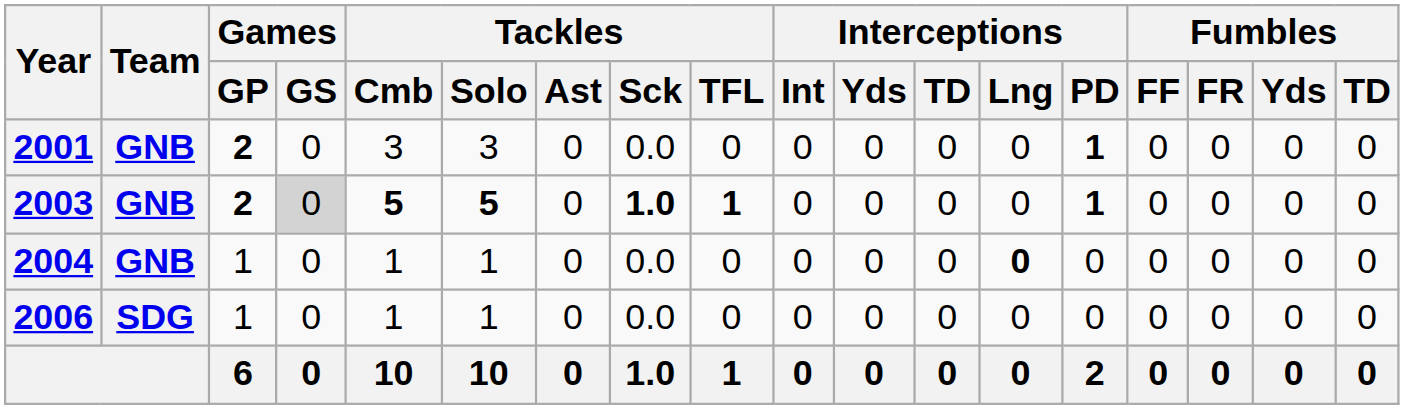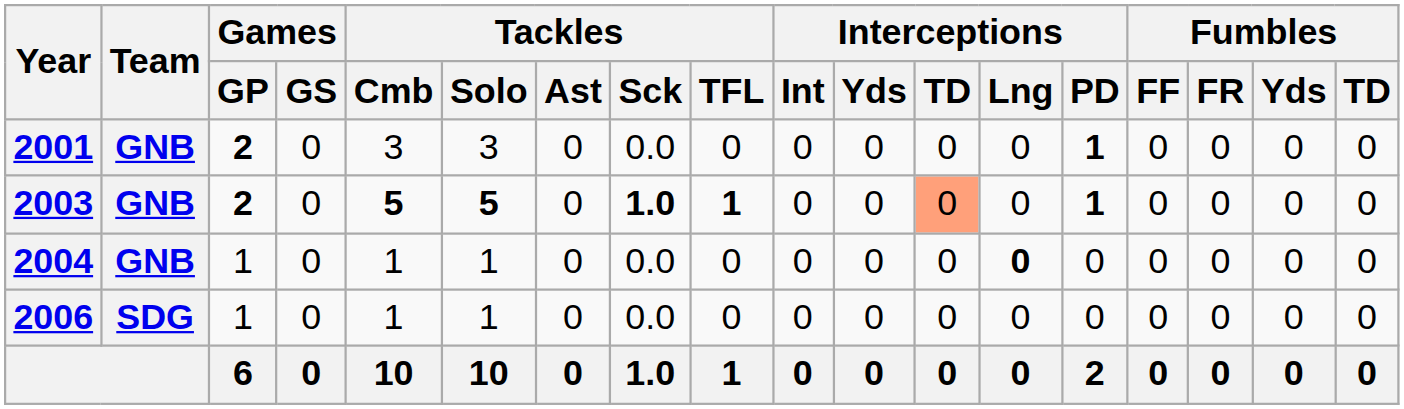(311, 203) lightgrey background -> (311, 203) no background
(947, 203) no background -> (947, 203) lightsalmon background
